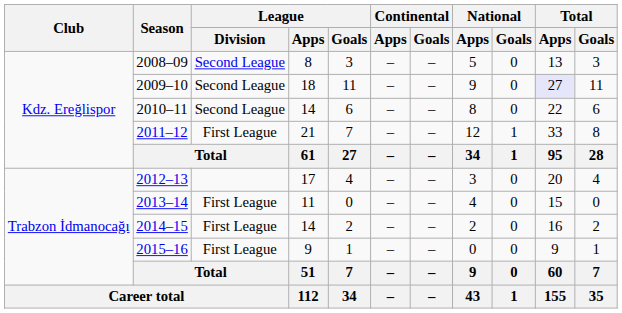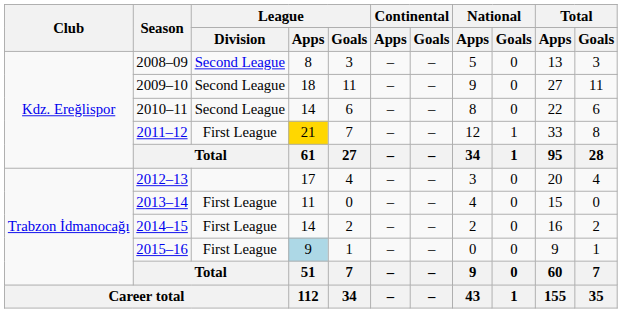(555, 86) lavender background -> (555, 86) no background
(308, 132) no background -> (308, 132) gold background
(308, 249) no background -> (308, 249) lightblue background
